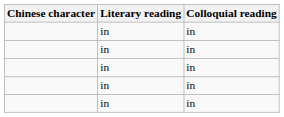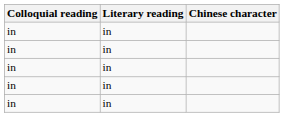columns swapped: (51, 13) <-> (232, 13)
